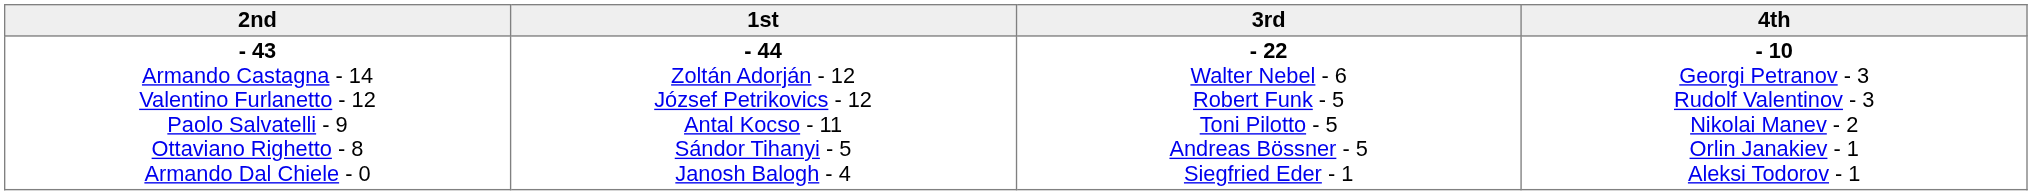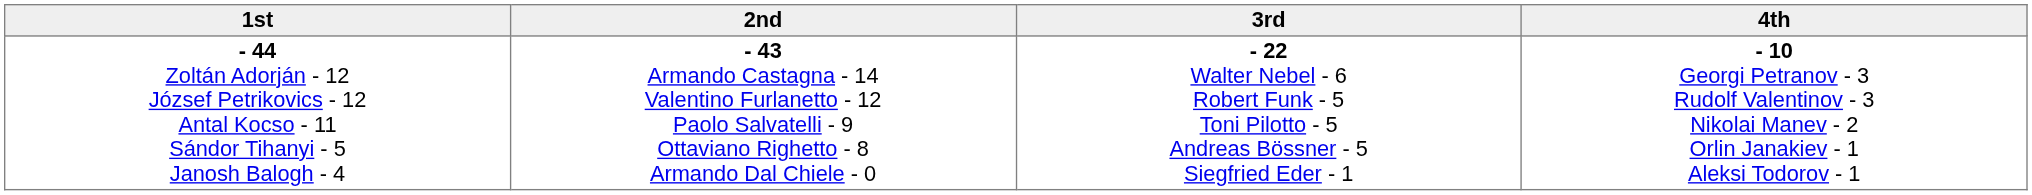columns swapped: (763, 20) <-> (257, 20)
